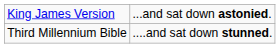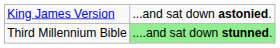(202, 33) no background -> (202, 33) lightgreen background
